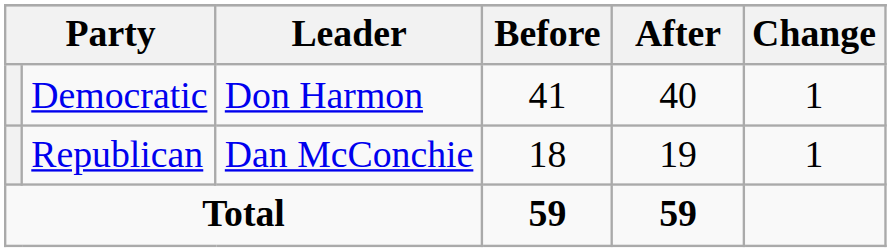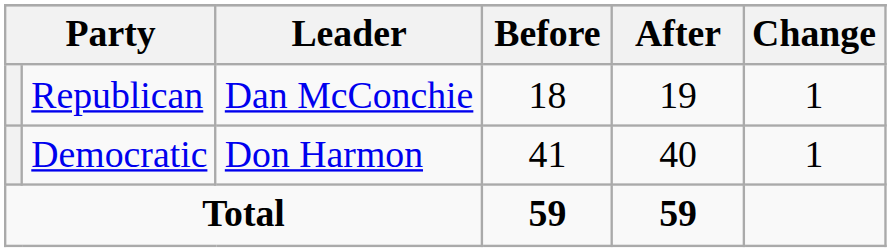rows swapped: (119, 94) <-> (117, 154)
